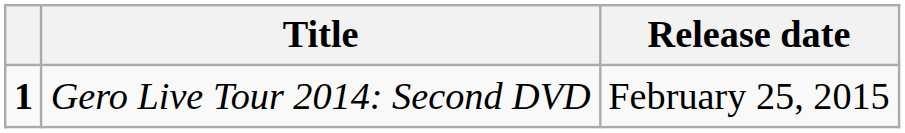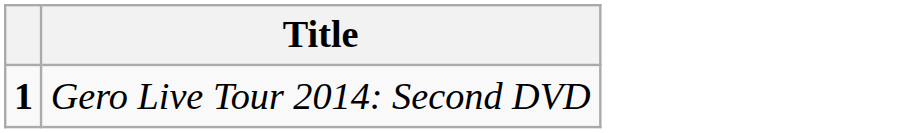- column: (749, 34)
